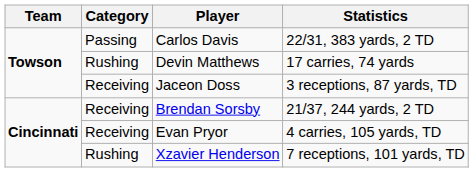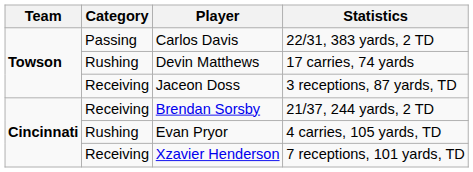(117, 132) Receiving -> (112, 132) Rushing
(112, 155) Rushing -> (117, 155) Receiving
